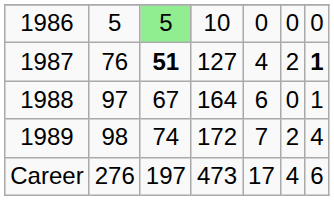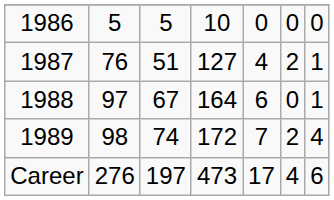(166, 23) lightgreen background -> (166, 23) no background
(166, 61) bold -> (166, 61) normal
(317, 61) bold -> (317, 61) normal
